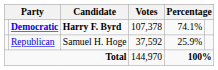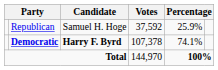rows swapped: (35, 27) <-> (33, 42)
